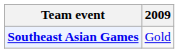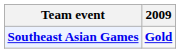(158, 37) normal -> (158, 37) bold
